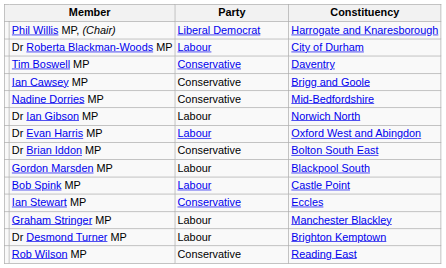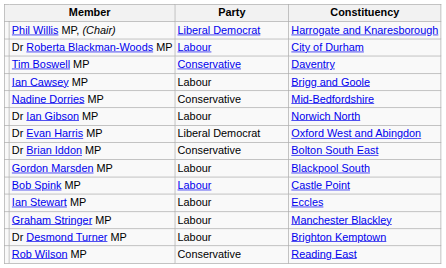(209, 82) Conservative -> (194, 82) Labour
(194, 133) Labour -> (219, 133) Liberal Democrat
(209, 202) Conservative -> (194, 202) Labour
